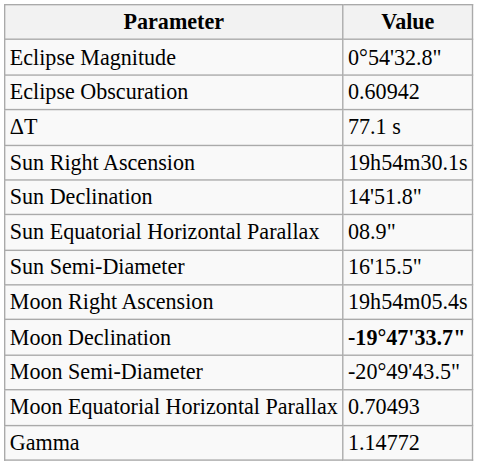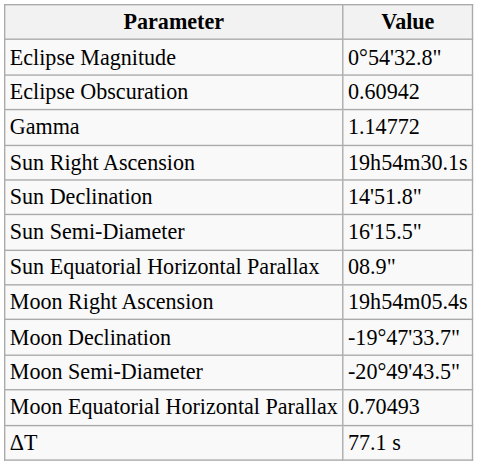rows swapped: (45, 442) <-> (24, 127)
rows swapped: (97, 267) <-> (165, 232)
(407, 337) bold -> (404, 337) normal
